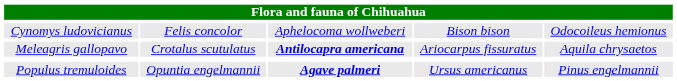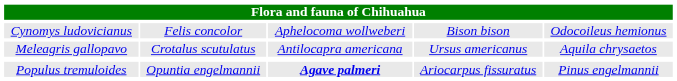(340, 49) bold -> (340, 49) normal
(478, 49) Ariocarpus fissuratus -> (478, 49) Ursus americanus
(478, 69) Ursus americanus -> (478, 69) Ariocarpus fissuratus
